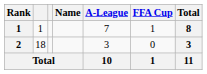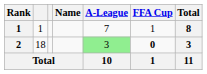(107, 45) no background -> (107, 45) lightgreen background
(153, 45) normal -> (153, 45) bold
